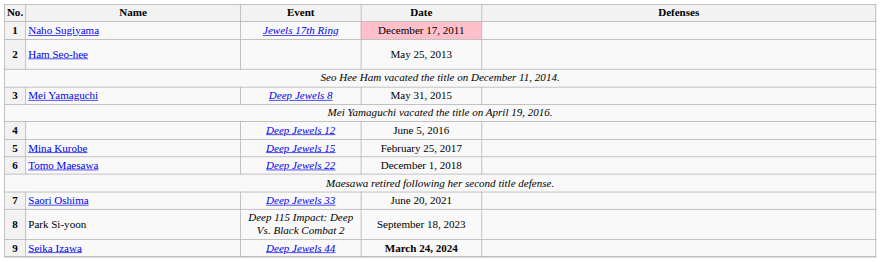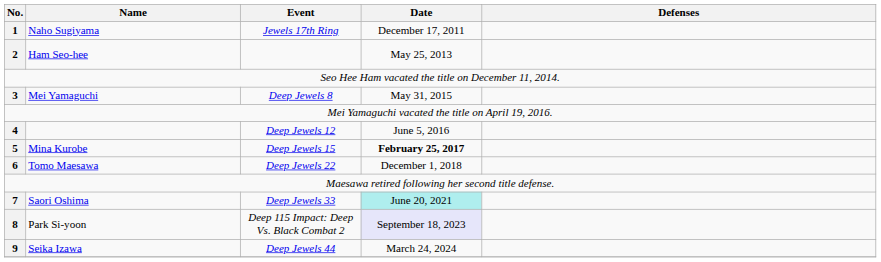(421, 30) pink background -> (421, 30) no background
(421, 148) normal -> (421, 148) bold
(421, 200) no background -> (421, 200) paleturquoise background
(421, 224) no background -> (421, 224) lavender background
(421, 248) bold -> (421, 248) normal
